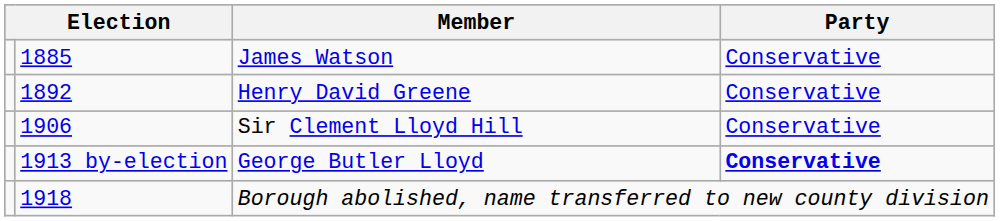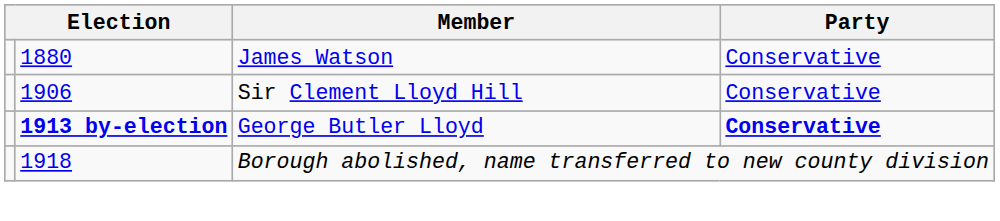(46, 58) 1885 -> (46, 58) 1880
- row: (354, 93)
(124, 163) normal -> (124, 128) bold
